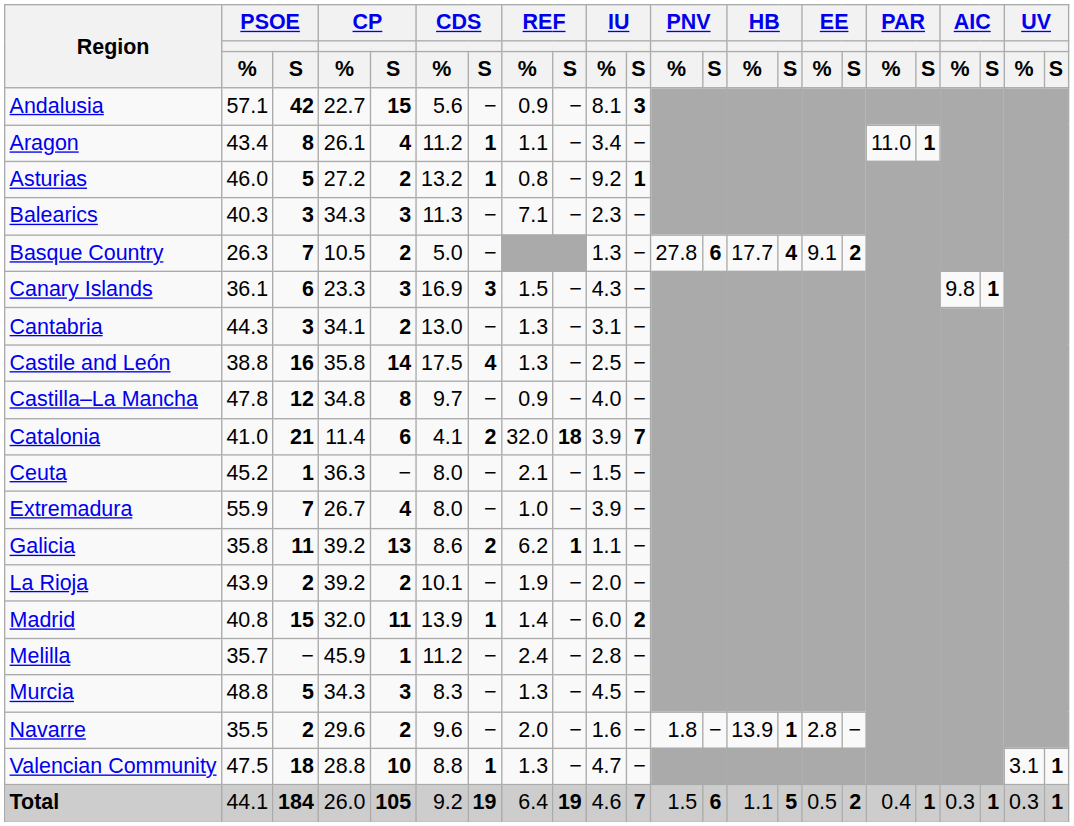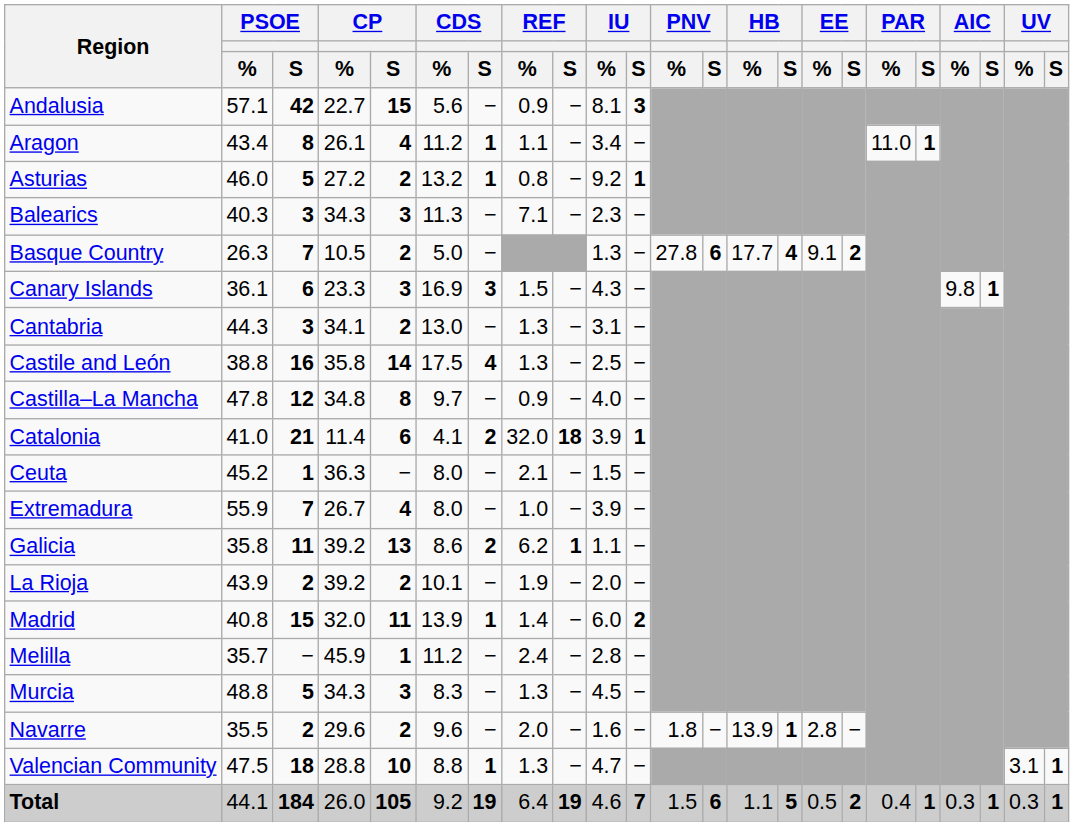(640, 436) 7 -> (640, 436) 1
